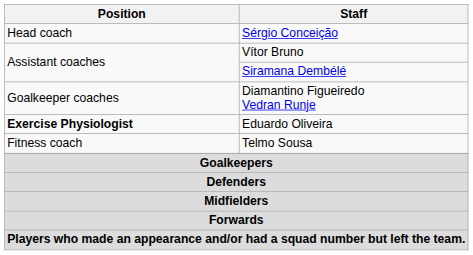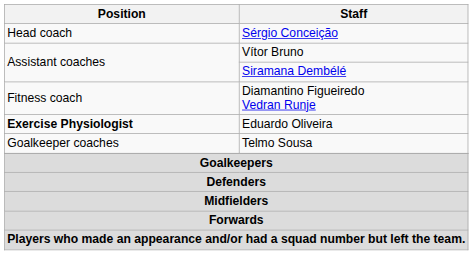(63, 98) Goalkeeper coaches -> (45, 98) Fitness coach
(45, 143) Fitness coach -> (63, 143) Goalkeeper coaches
